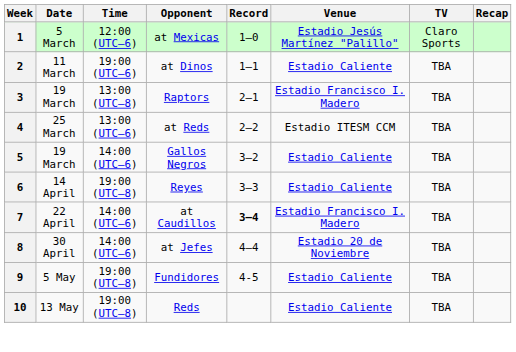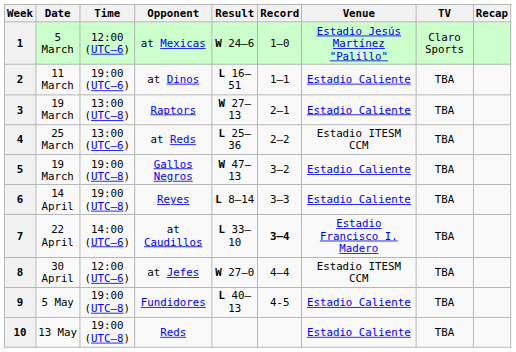+ column: (235, 13)
(340, 97) Estadio Francisco I. Madero -> (359, 110) Estadio Caliente
(115, 157) 14:00 (UTC–6) -> (107, 170) 19:00 (UTC–8)
(115, 247) 14:00 (UTC–6) -> (107, 272) 12:00 (UTC–6)
(340, 247) Estadio 20 de Noviembre -> (359, 272) Estadio ITESM CCM
